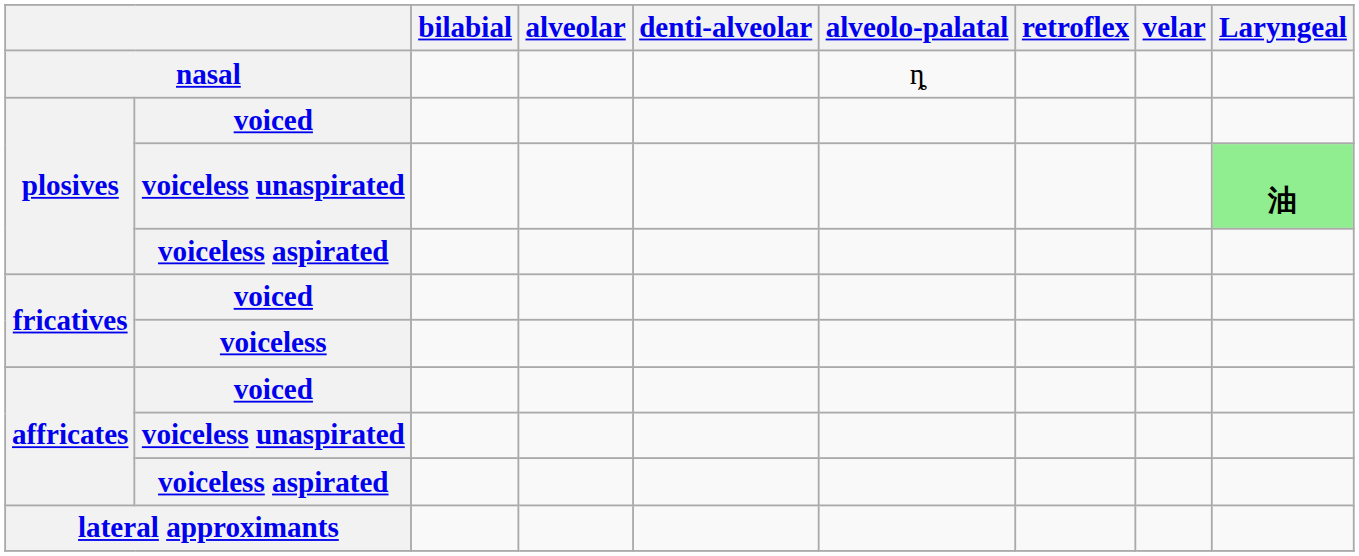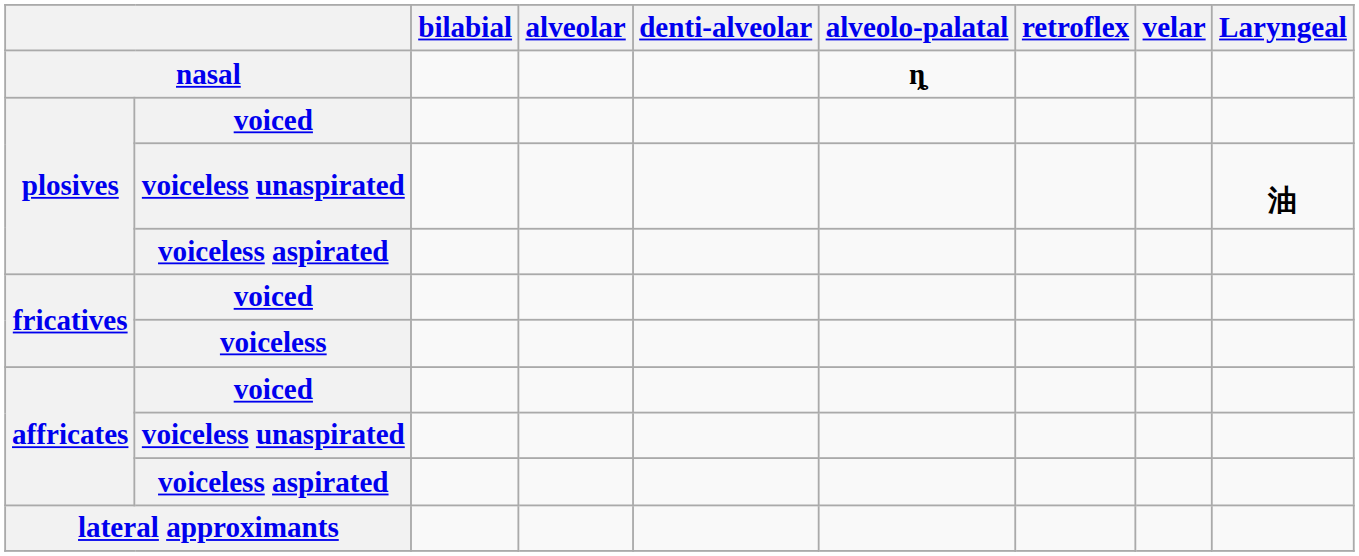(917, 73) normal -> (917, 73) bold
(1283, 200) lightgreen background -> (1283, 200) no background
